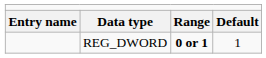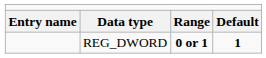(238, 42) normal -> (238, 42) bold
